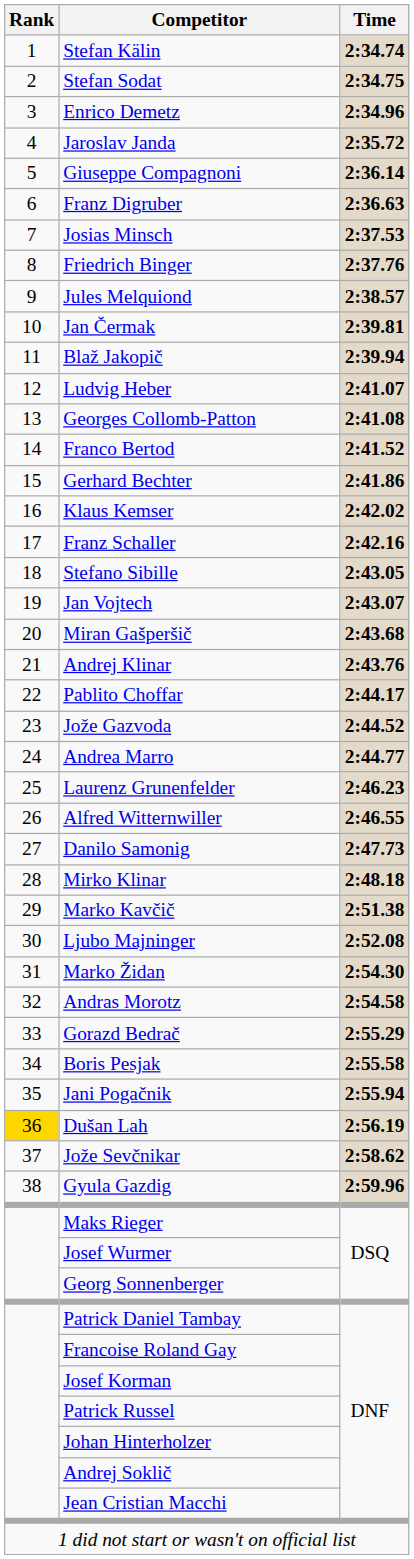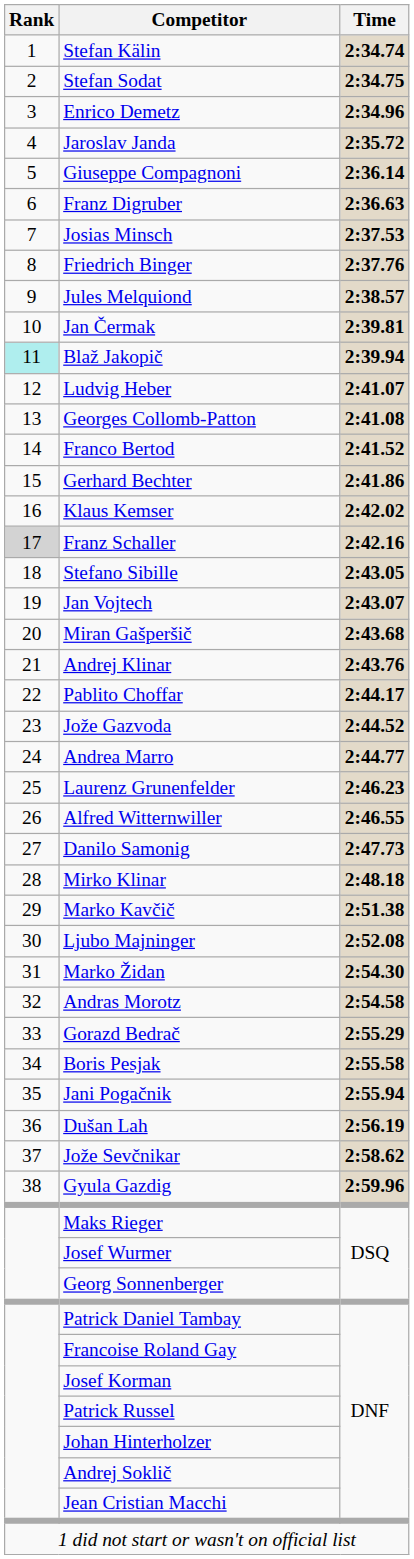(32, 357) no background -> (32, 357) paleturquoise background
(32, 541) no background -> (32, 541) lightgrey background
(32, 1125) gold background -> (32, 1125) no background
